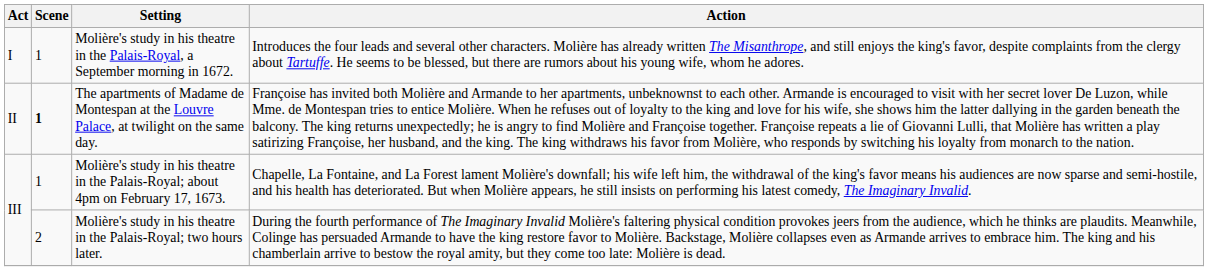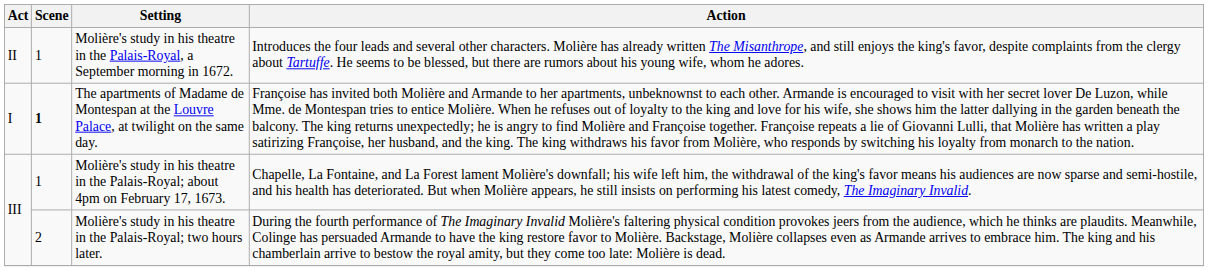(10, 55) I -> (12, 55) II
(12, 119) II -> (10, 119) I
